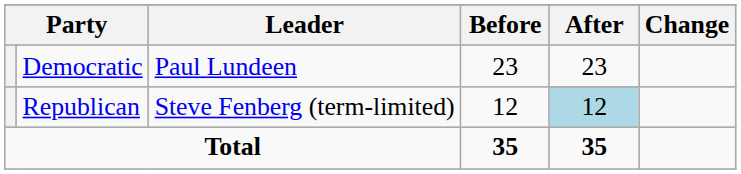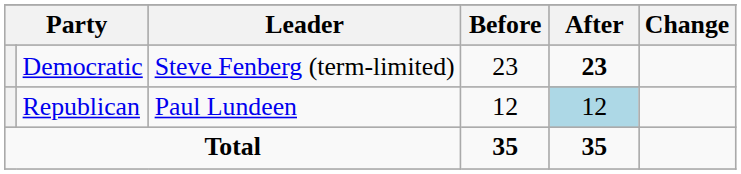(226, 65) Paul Lundeen -> (305, 65) Steve Fenberg (term-limited)
(594, 65) normal -> (594, 65) bold
(305, 106) Steve Fenberg (term-limited) -> (226, 106) Paul Lundeen
